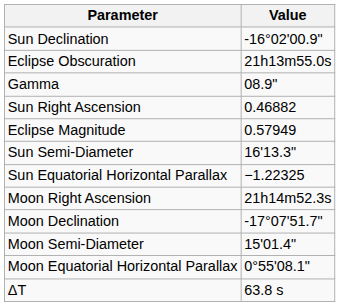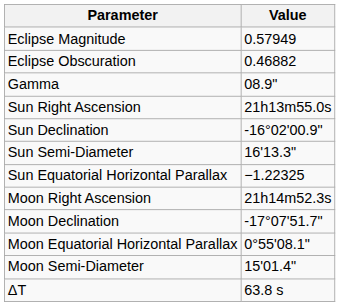rows swapped: (67, 130) <-> (58, 38)
(288, 61) 21h13m55.0s -> (270, 61) 0.46882
(270, 107) 0.46882 -> (288, 107) 21h13m55.0s
rows swapped: (76, 244) <-> (123, 267)
